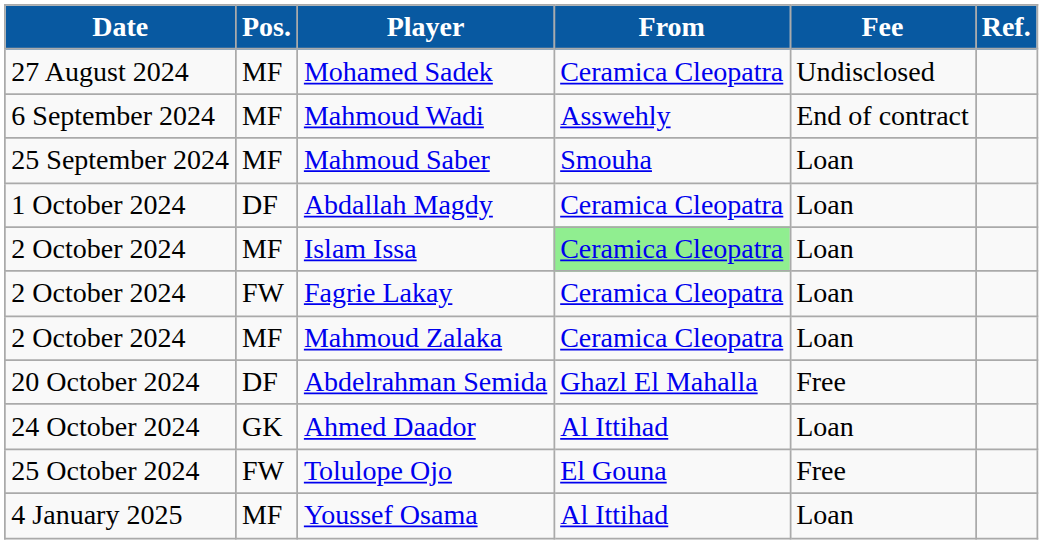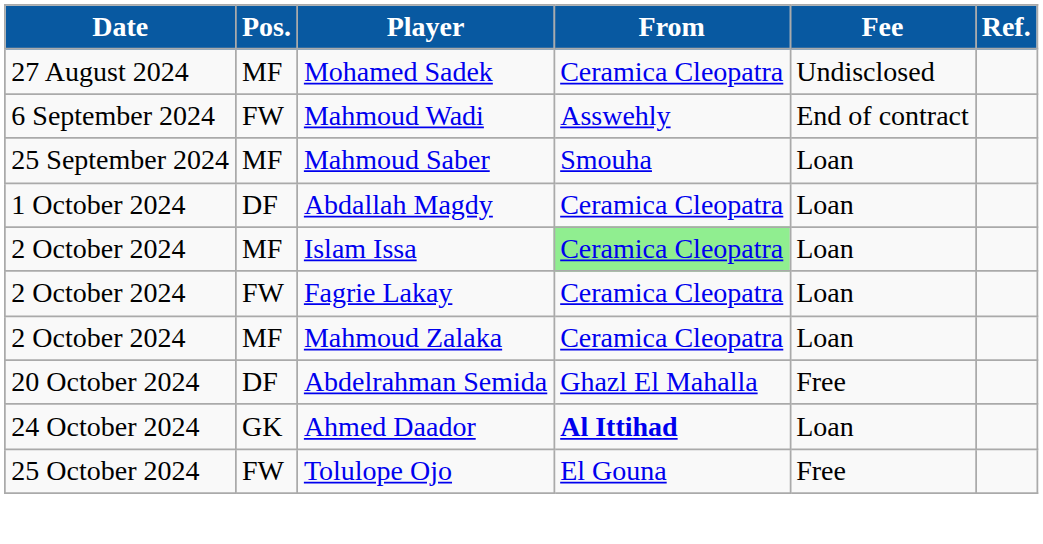(262, 115) MF -> (263, 115) FW
(614, 426) normal -> (619, 426) bold
- row: (391, 515)
